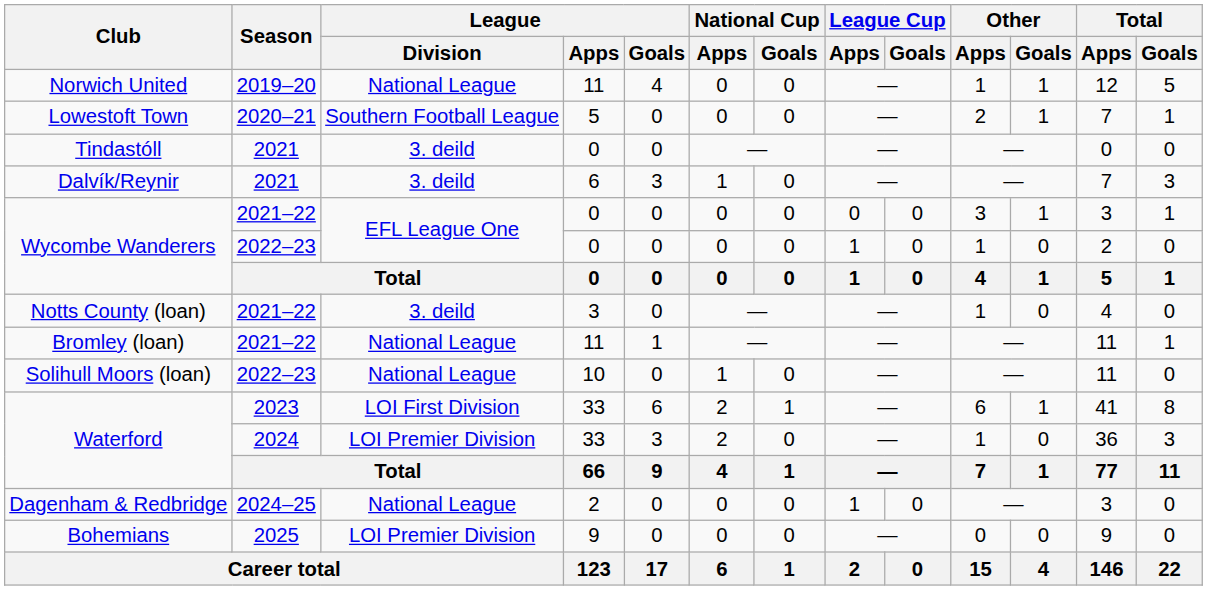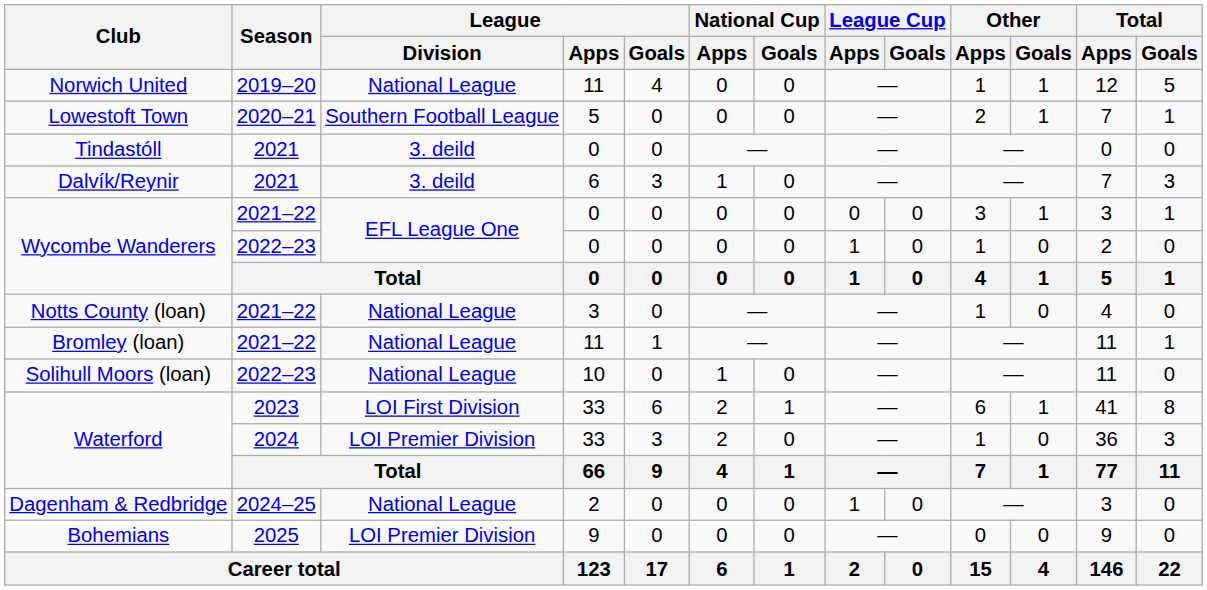(442, 310) 3. deild -> (442, 310) National League
